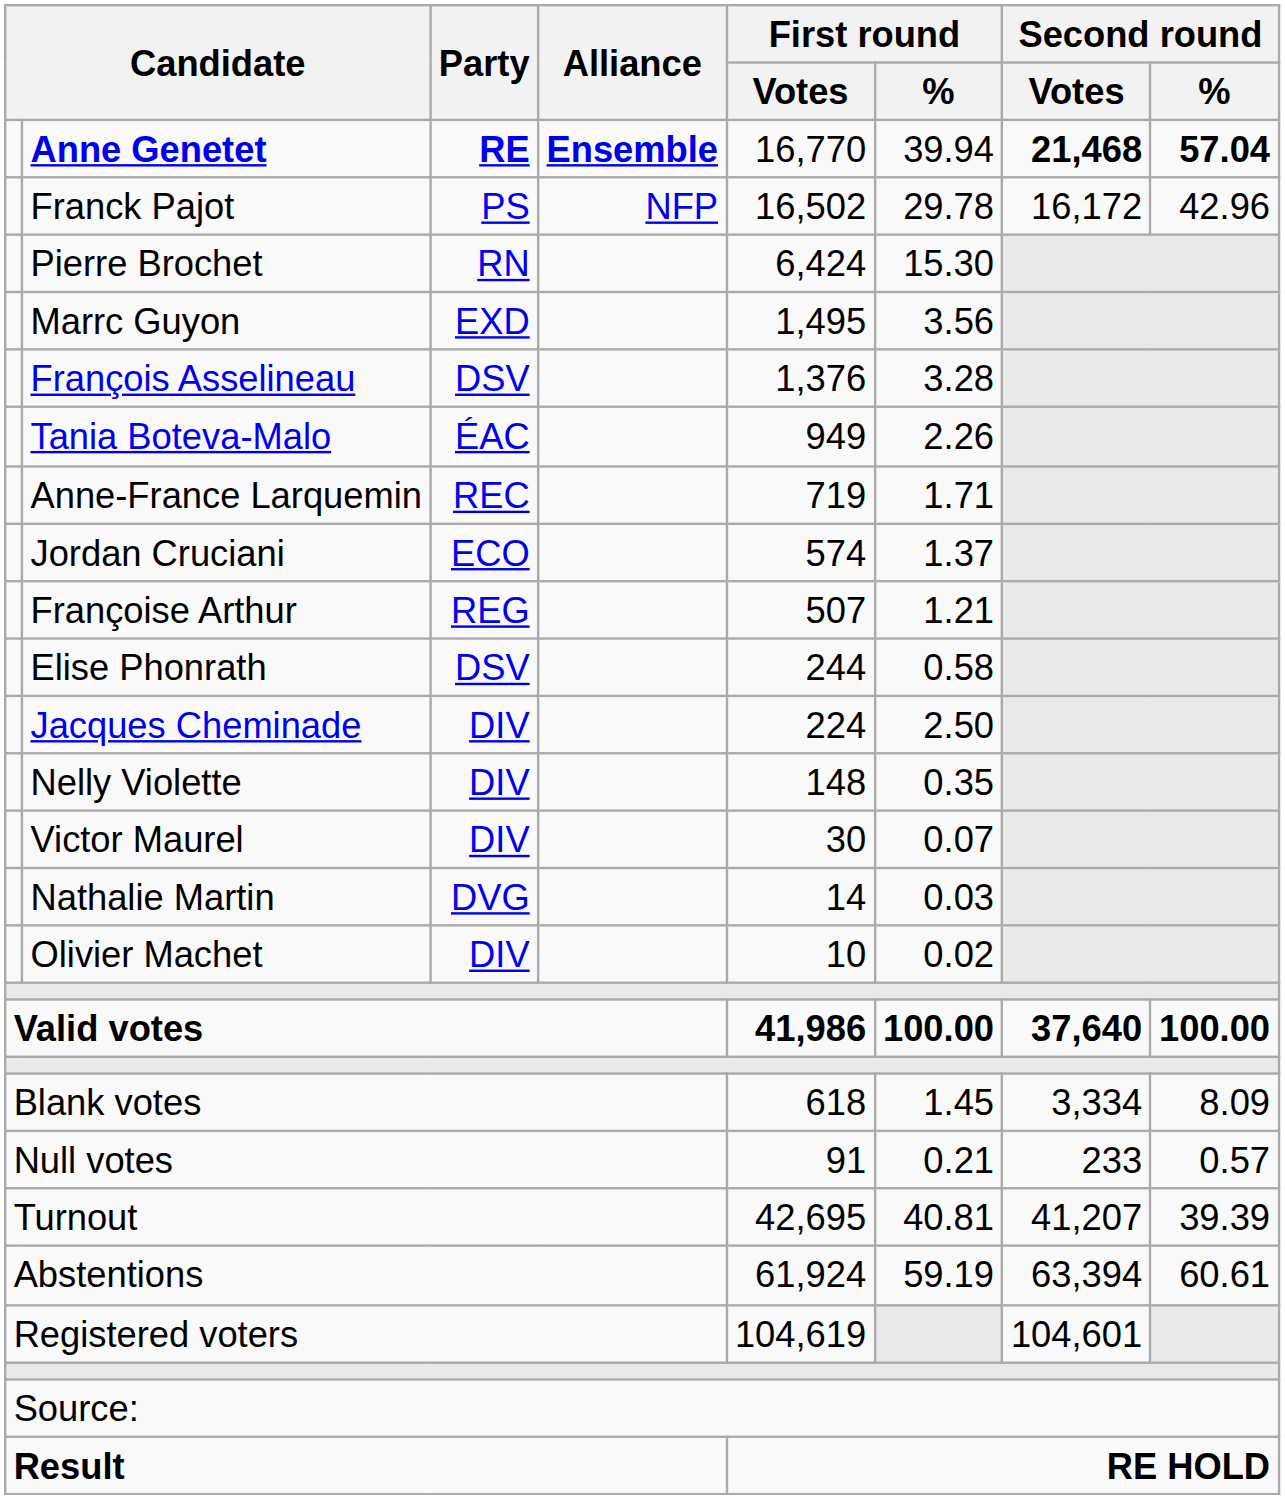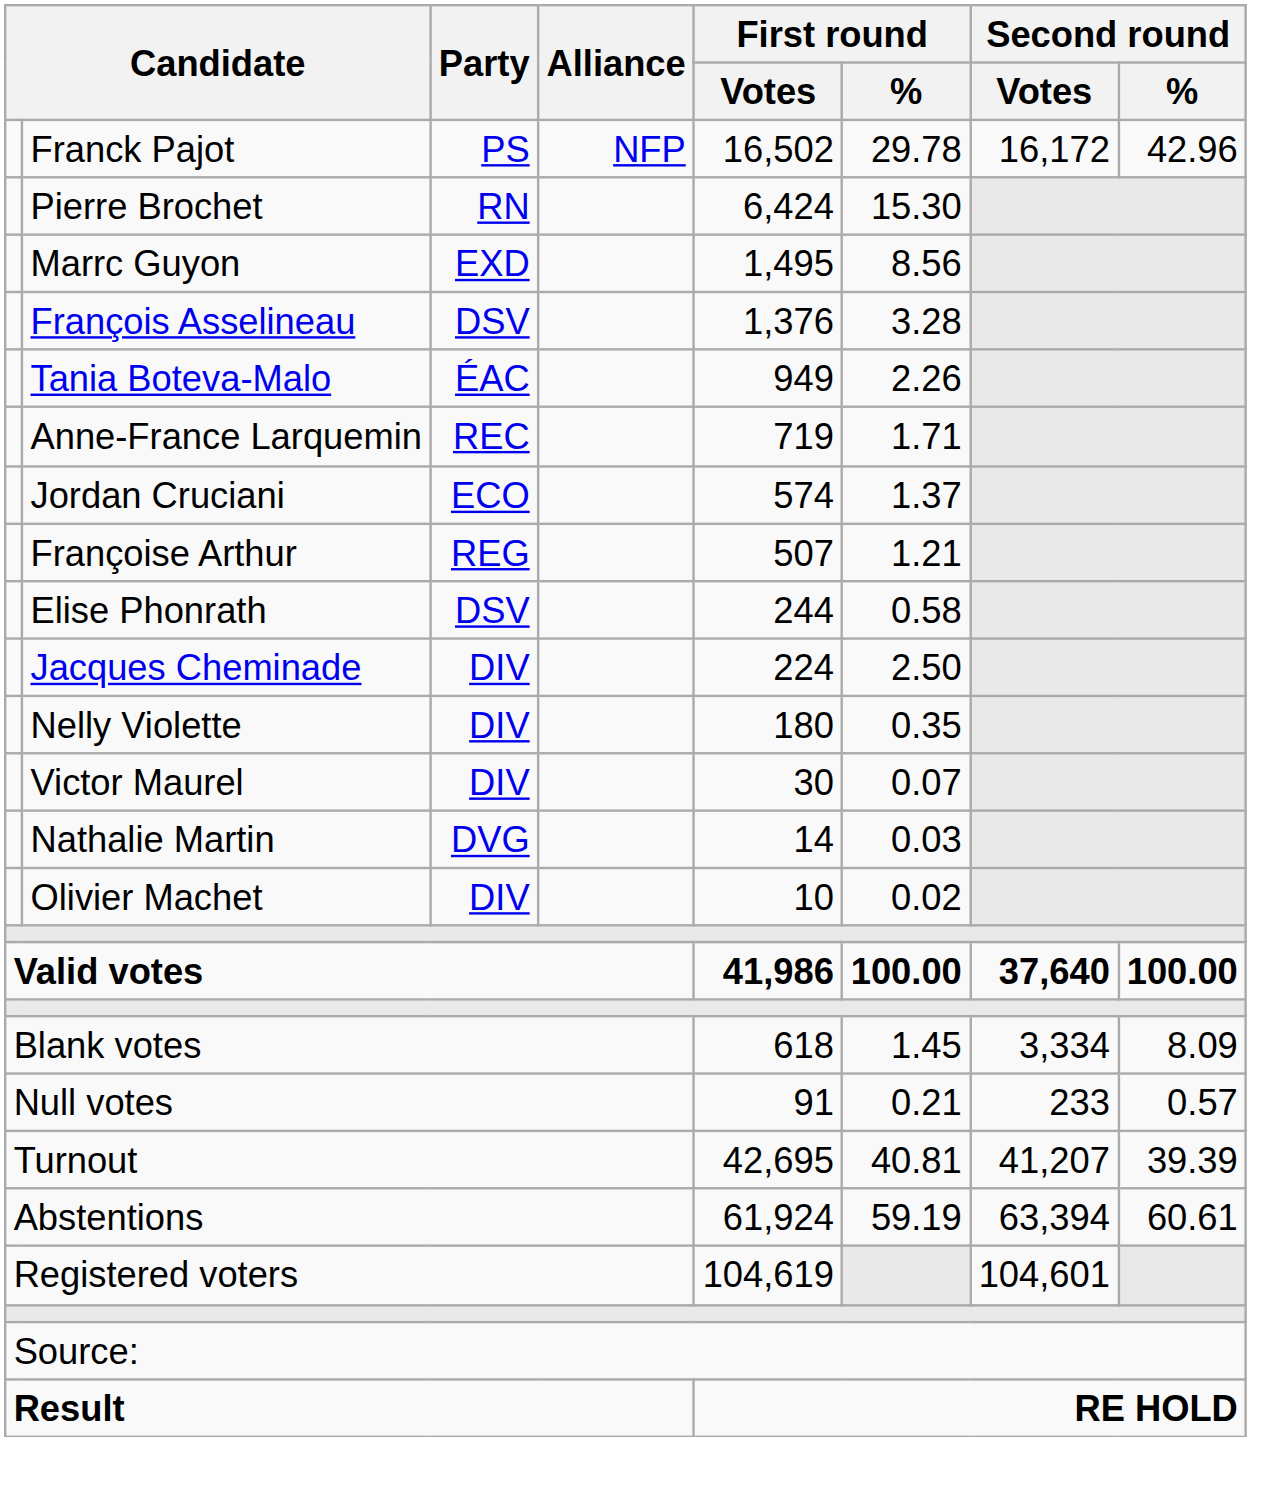- row: (149, 149)
(959, 322) 3.56 -> (926, 264) 8.56
(836, 782) 148 -> (804, 724) 180
